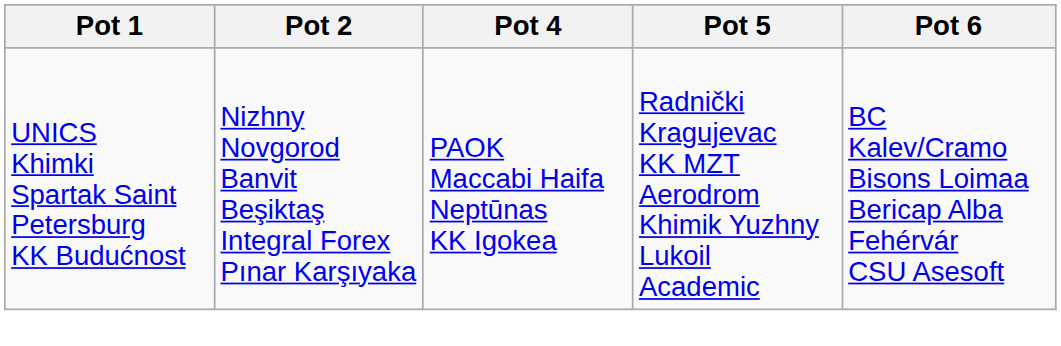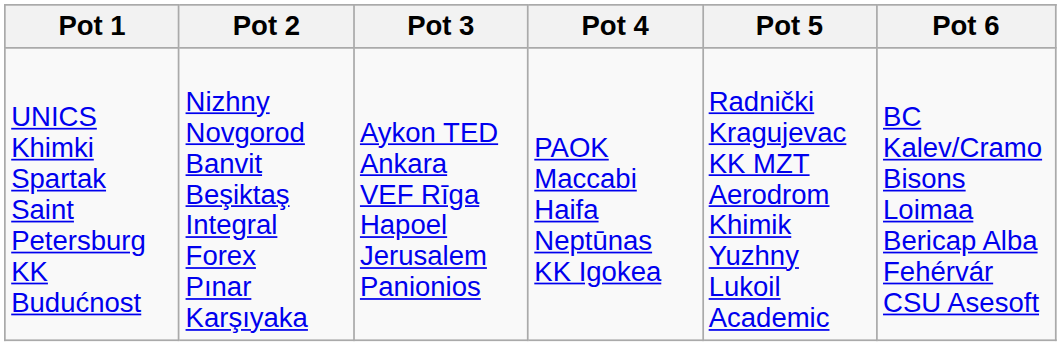+ column: (441, 26)
